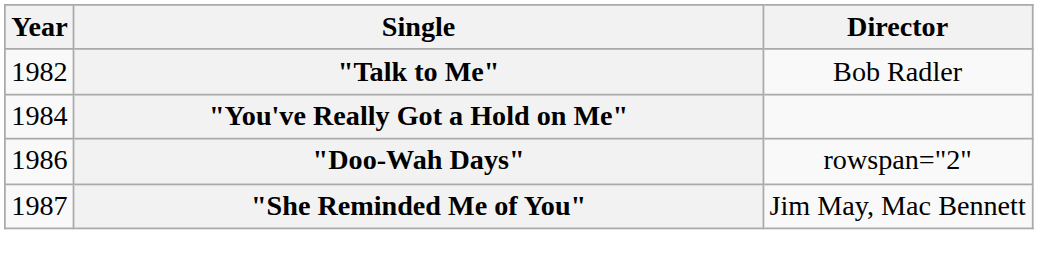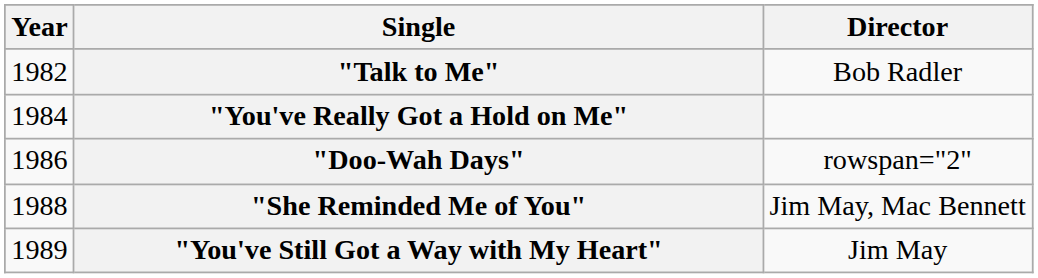(40, 205) 1987 -> (40, 205) 1988
+ row: (419, 250)
